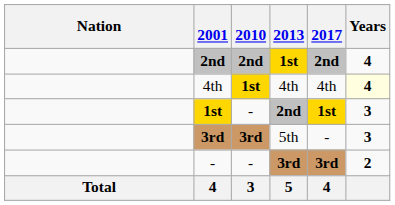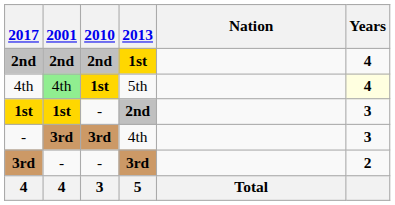columns swapped: (99, 26) <-> (327, 35)
(213, 86) no background -> (62, 86) lightgreen background
(289, 86) 4th -> (138, 86) 5th
(289, 137) 5th -> (138, 137) 4th
